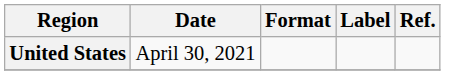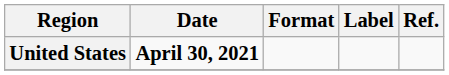(195, 53) normal -> (197, 53) bold
